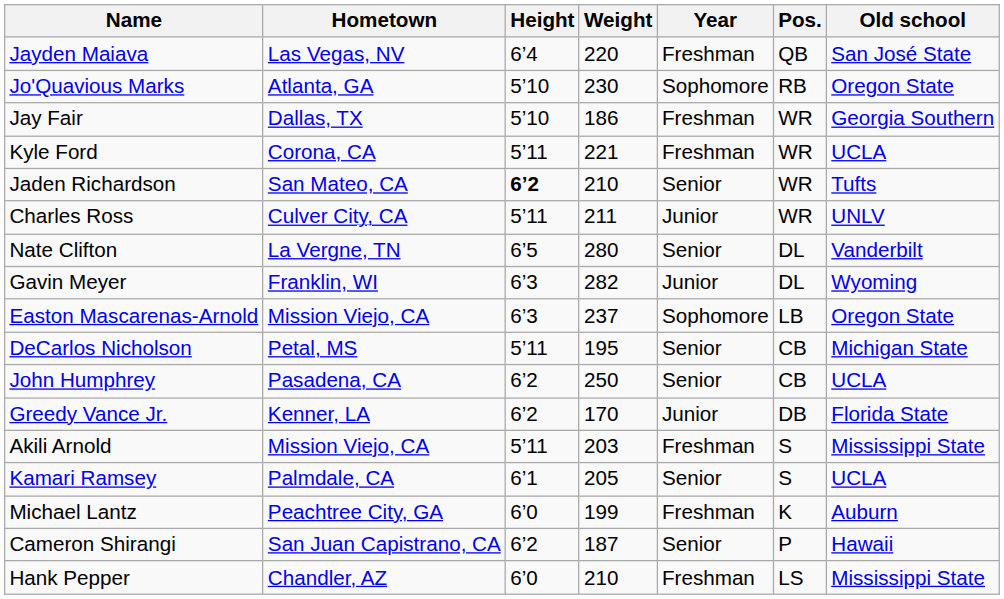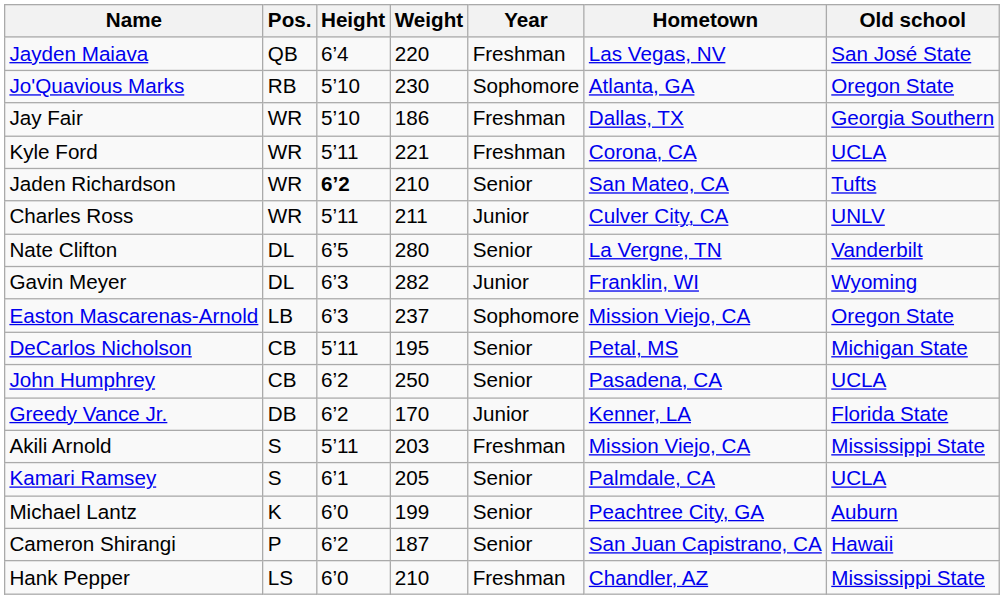columns swapped: (800, 20) <-> (384, 20)
(708, 511) Freshman -> (502, 511) Senior
